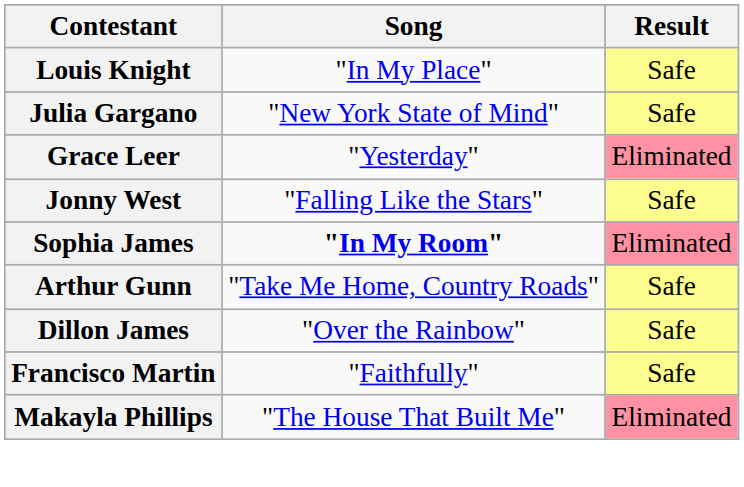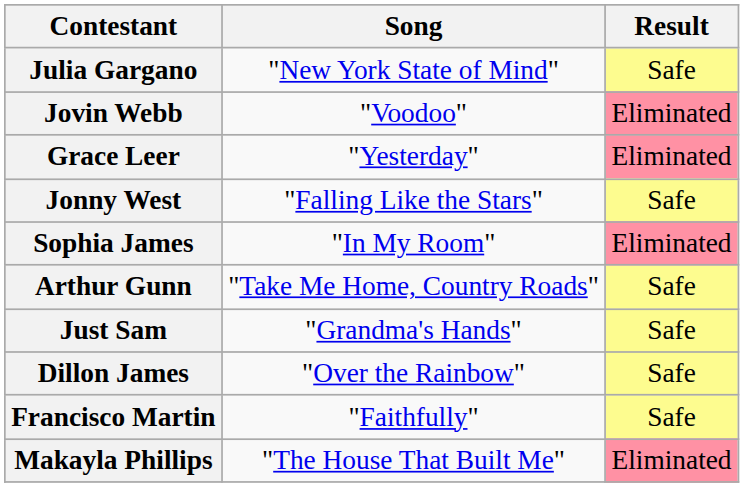- row: (113, 69)
+ row: (113, 112)
(414, 243) bold -> (414, 243) normal
+ row: (113, 329)
